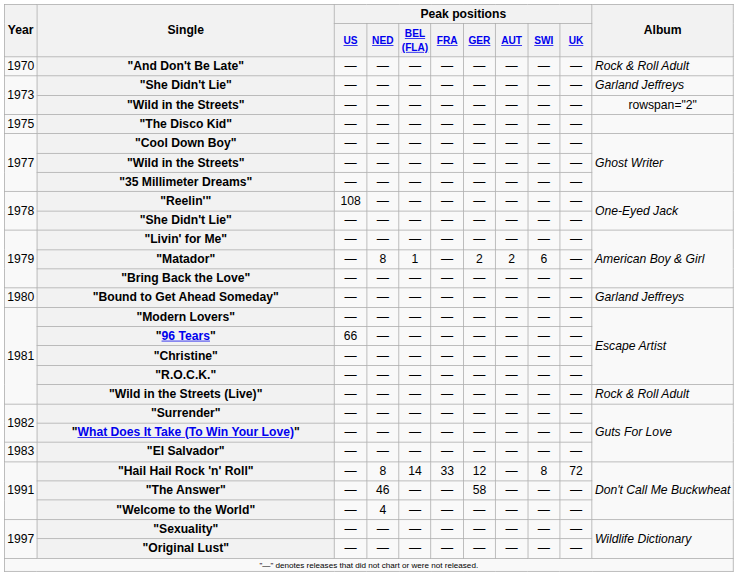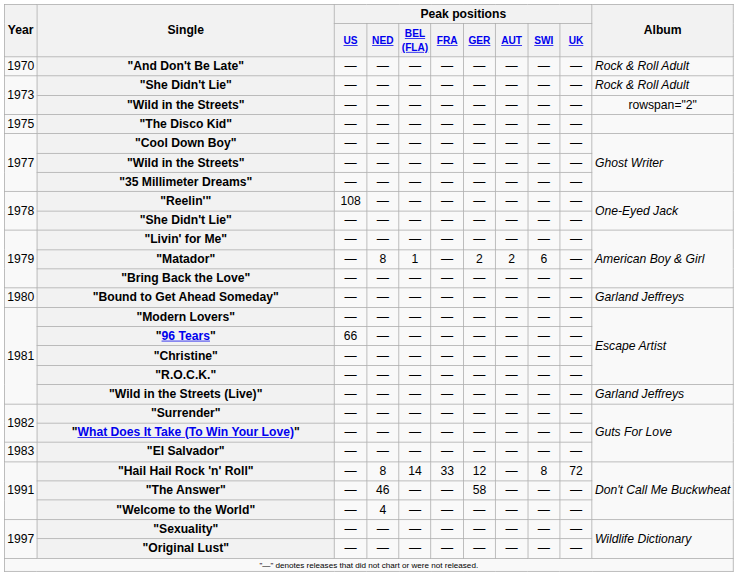(640, 85) Garland Jeffreys -> (642, 85) Rock & Roll Adult
(642, 394) Rock & Roll Adult -> (640, 394) Garland Jeffreys
